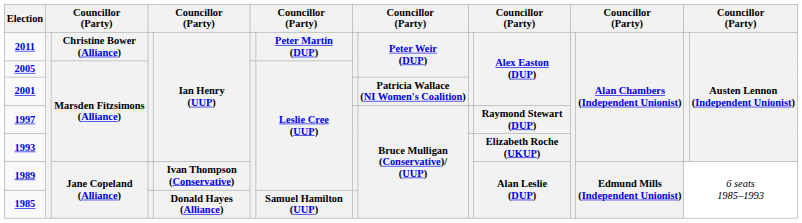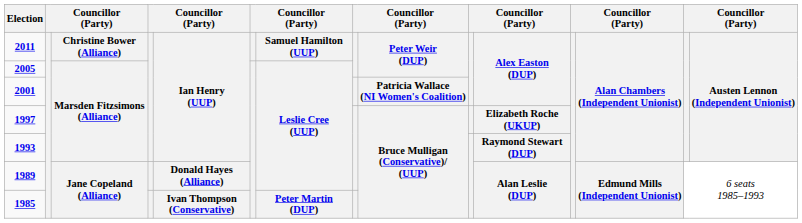(304, 46) Peter Martin (DUP) -> (304, 46) Samuel Hamilton (UUP)
(522, 119) Raymond Stewart (DUP) -> (522, 119) Elizabeth Roche (UKUP)
(522, 147) Elizabeth Roche (UKUP) -> (522, 147) Raymond Stewart (DUP)
(202, 176) Ivan Thompson (Conservative) -> (202, 176) Donald Hayes (Alliance)
(202, 204) Donald Hayes (Alliance) -> (202, 204) Ivan Thompson (Conservative)
(304, 204) Samuel Hamilton (UUP) -> (304, 204) Peter Martin (DUP)
